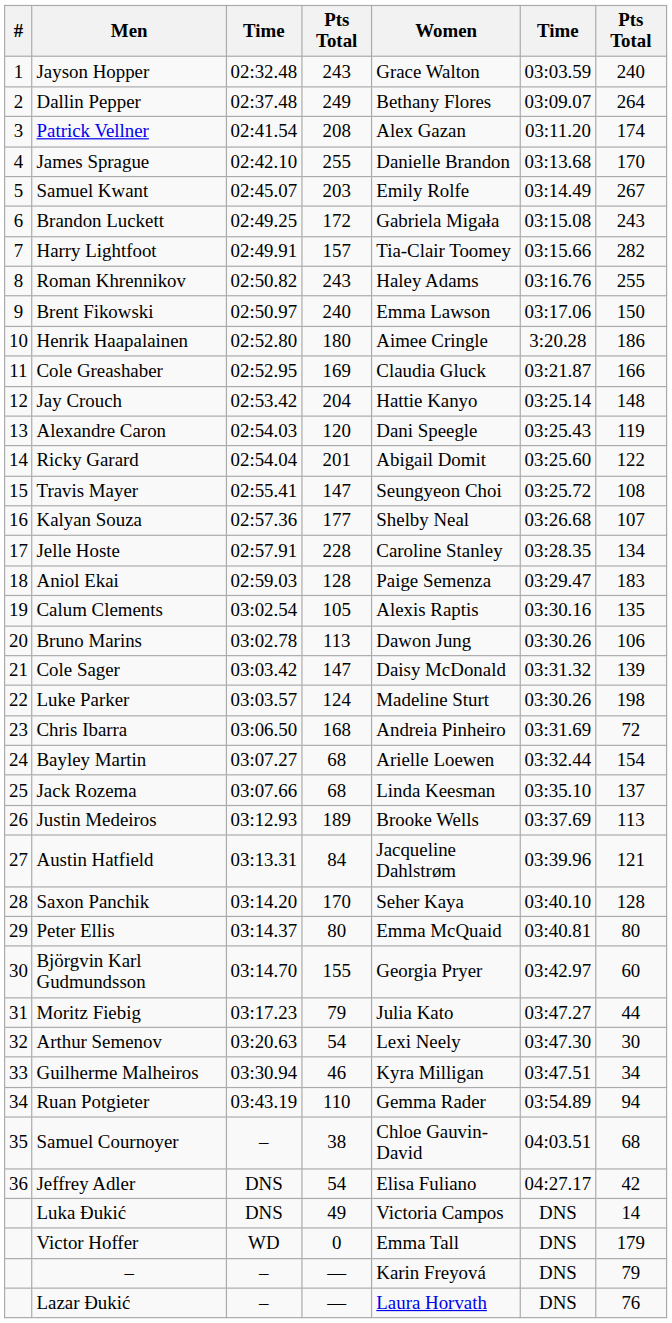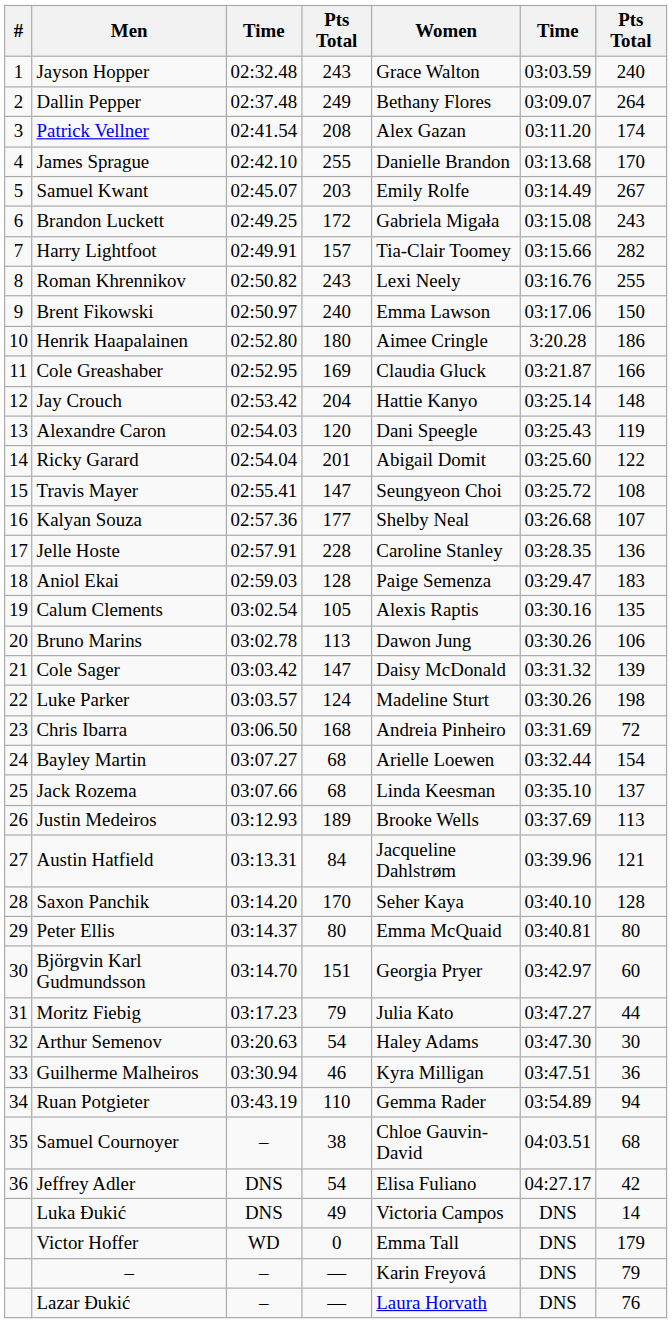(427, 281) Haley Adams -> (419, 281) Lexi Neely
(631, 550) 134 -> (631, 550) 136
(337, 971) 155 -> (337, 971) 151
(419, 1042) Lexi Neely -> (427, 1042) Haley Adams
(631, 1072) 34 -> (631, 1072) 36
